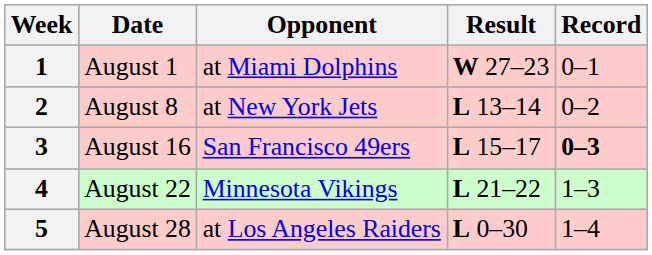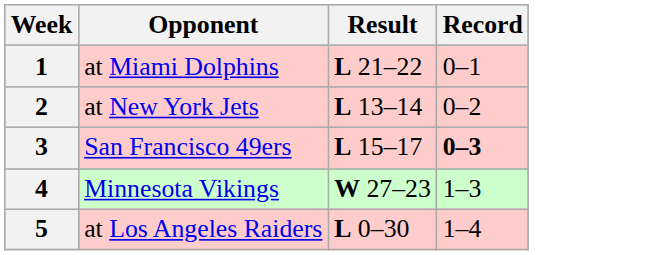- column: (137, 24)
(501, 65) W 27–23 -> (378, 65) L 21–22
(497, 188) L 21–22 -> (383, 188) W 27–23
